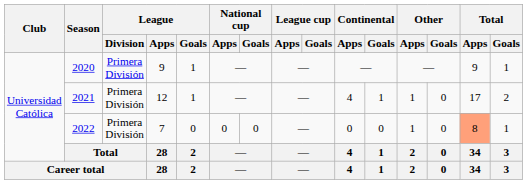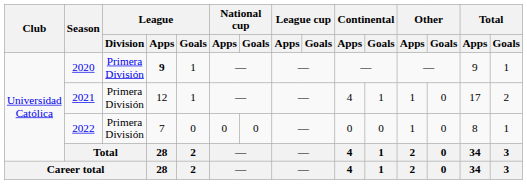(162, 67) normal -> (162, 67) bold
(475, 128) lightsalmon background -> (475, 128) no background
